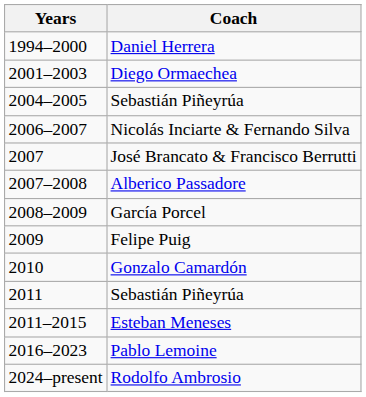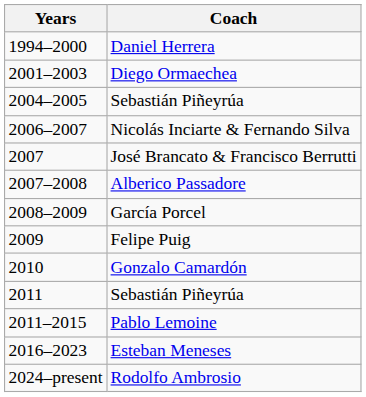(171, 322) Esteban Meneses -> (164, 322) Pablo Lemoine
(164, 350) Pablo Lemoine -> (171, 350) Esteban Meneses
